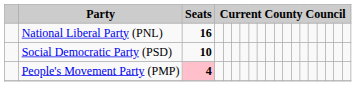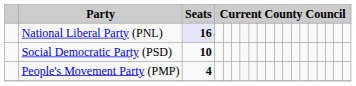(206, 33) no background -> (206, 33) lavender background
(209, 71) pink background -> (209, 71) no background
